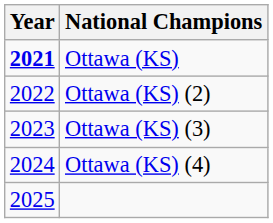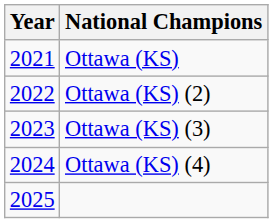(32, 57) bold -> (32, 57) normal
